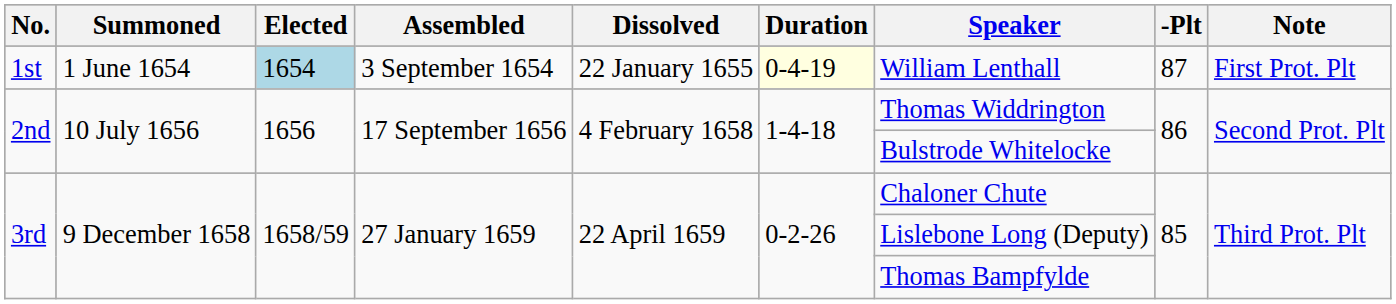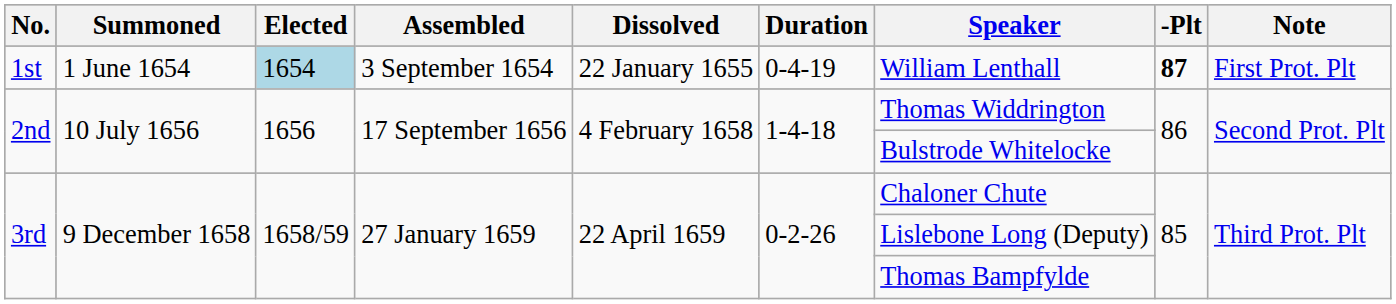(801, 67) lightyellow background -> (801, 67) no background
(1174, 67) normal -> (1174, 67) bold
